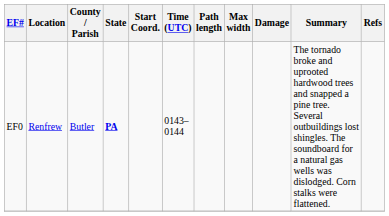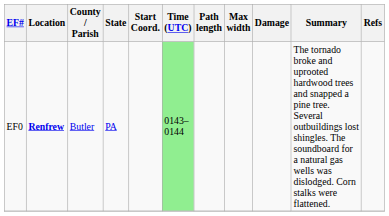(45, 126) normal -> (46, 126) bold
(111, 126) bold -> (111, 126) normal
(177, 126) no background -> (177, 126) lightgreen background
